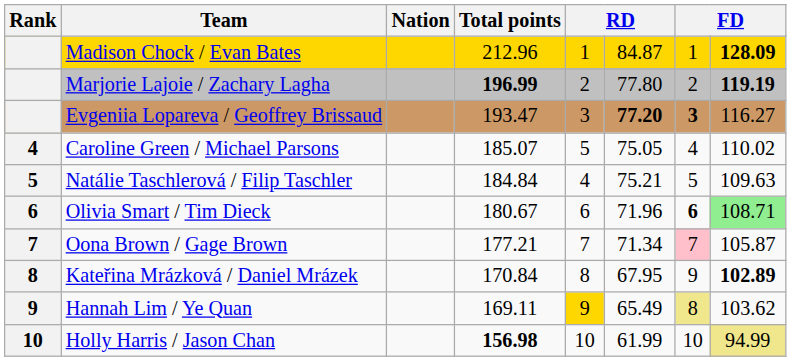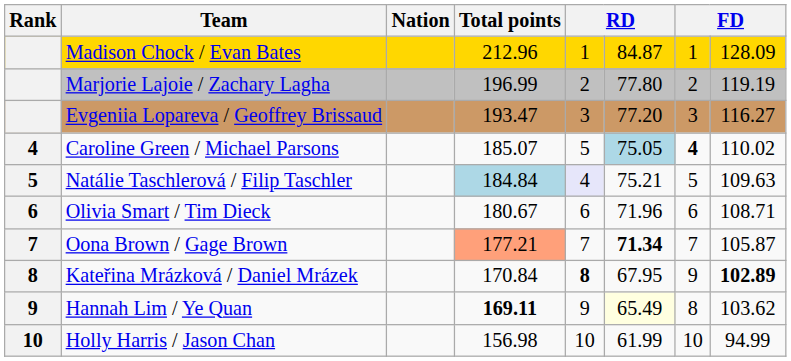(748, 52) bold -> (748, 52) normal
(510, 84) bold -> (510, 84) normal
(748, 84) bold -> (748, 84) normal
(640, 116) bold -> (640, 116) normal
(693, 116) bold -> (693, 116) normal
(640, 148) no background -> (640, 148) lightblue background
(693, 148) normal -> (693, 148) bold
(510, 180) no background -> (510, 180) lightblue background
(585, 180) no background -> (585, 180) lavender background
(693, 212) bold -> (693, 212) normal
(748, 212) lightgreen background -> (748, 212) no background
(510, 244) no background -> (510, 244) lightsalmon background
(640, 244) normal -> (640, 244) bold
(693, 244) pink background -> (693, 244) no background
(585, 276) normal -> (585, 276) bold
(510, 308) normal -> (510, 308) bold
(585, 308) gold background -> (585, 308) no background
(640, 308) no background -> (640, 308) lightyellow background
(693, 308) khaki background -> (693, 308) no background
(510, 340) bold -> (510, 340) normal
(748, 340) khaki background -> (748, 340) no background
